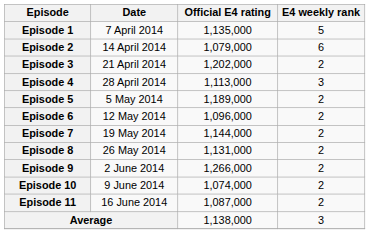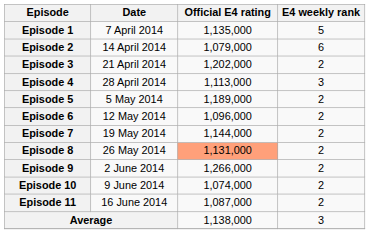(228, 151) no background -> (228, 151) lightsalmon background
